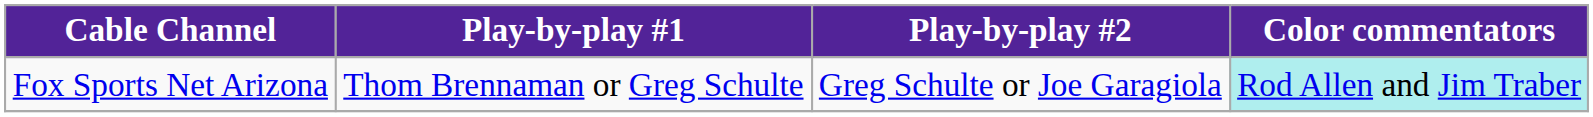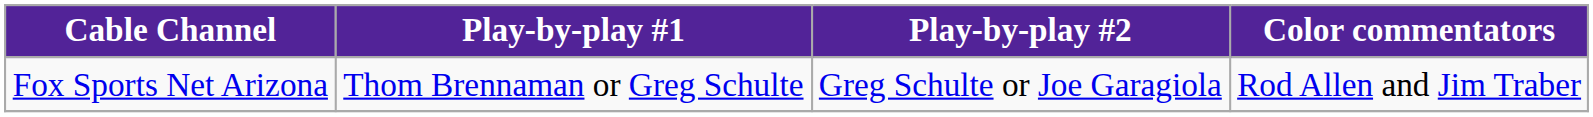(1409, 83) paleturquoise background -> (1409, 83) no background
